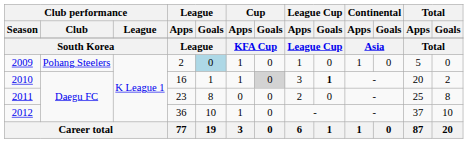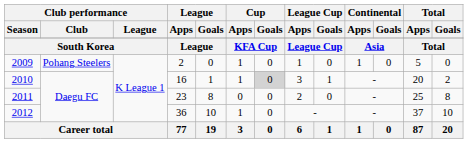(211, 63) lightblue background -> (211, 63) no background
(329, 79) bold -> (329, 79) normal
